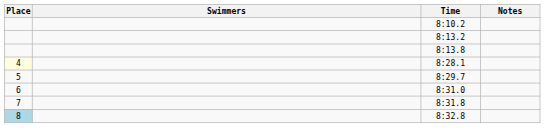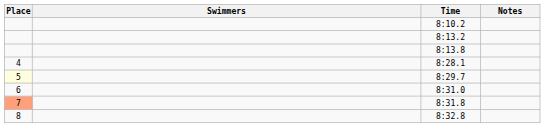(18, 63) lightyellow background -> (18, 63) no background
(18, 77) no background -> (18, 77) lightyellow background
(18, 103) no background -> (18, 103) lightsalmon background
(18, 116) lightblue background -> (18, 116) no background
